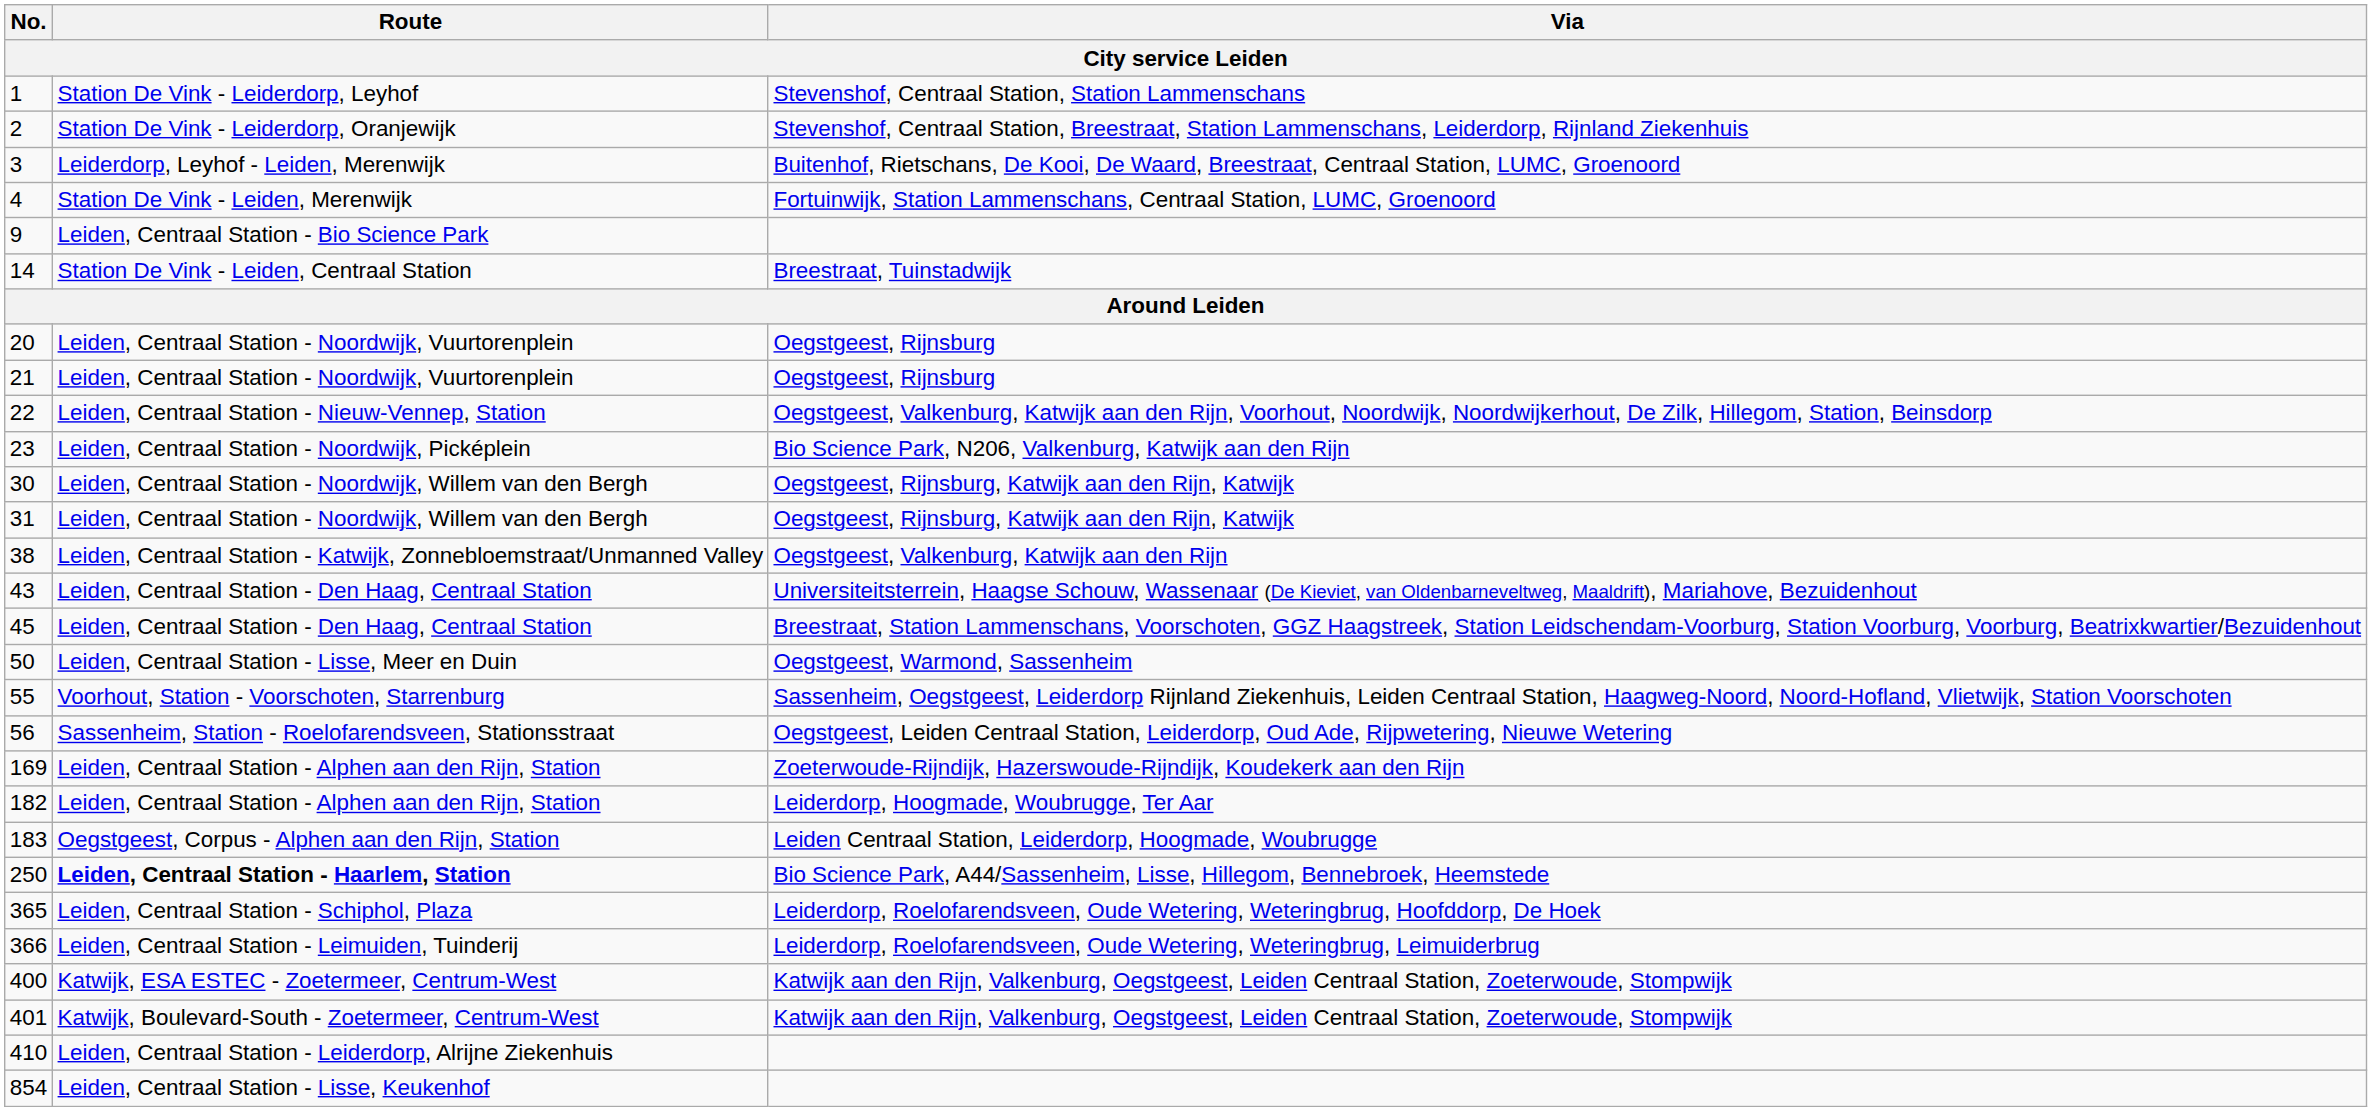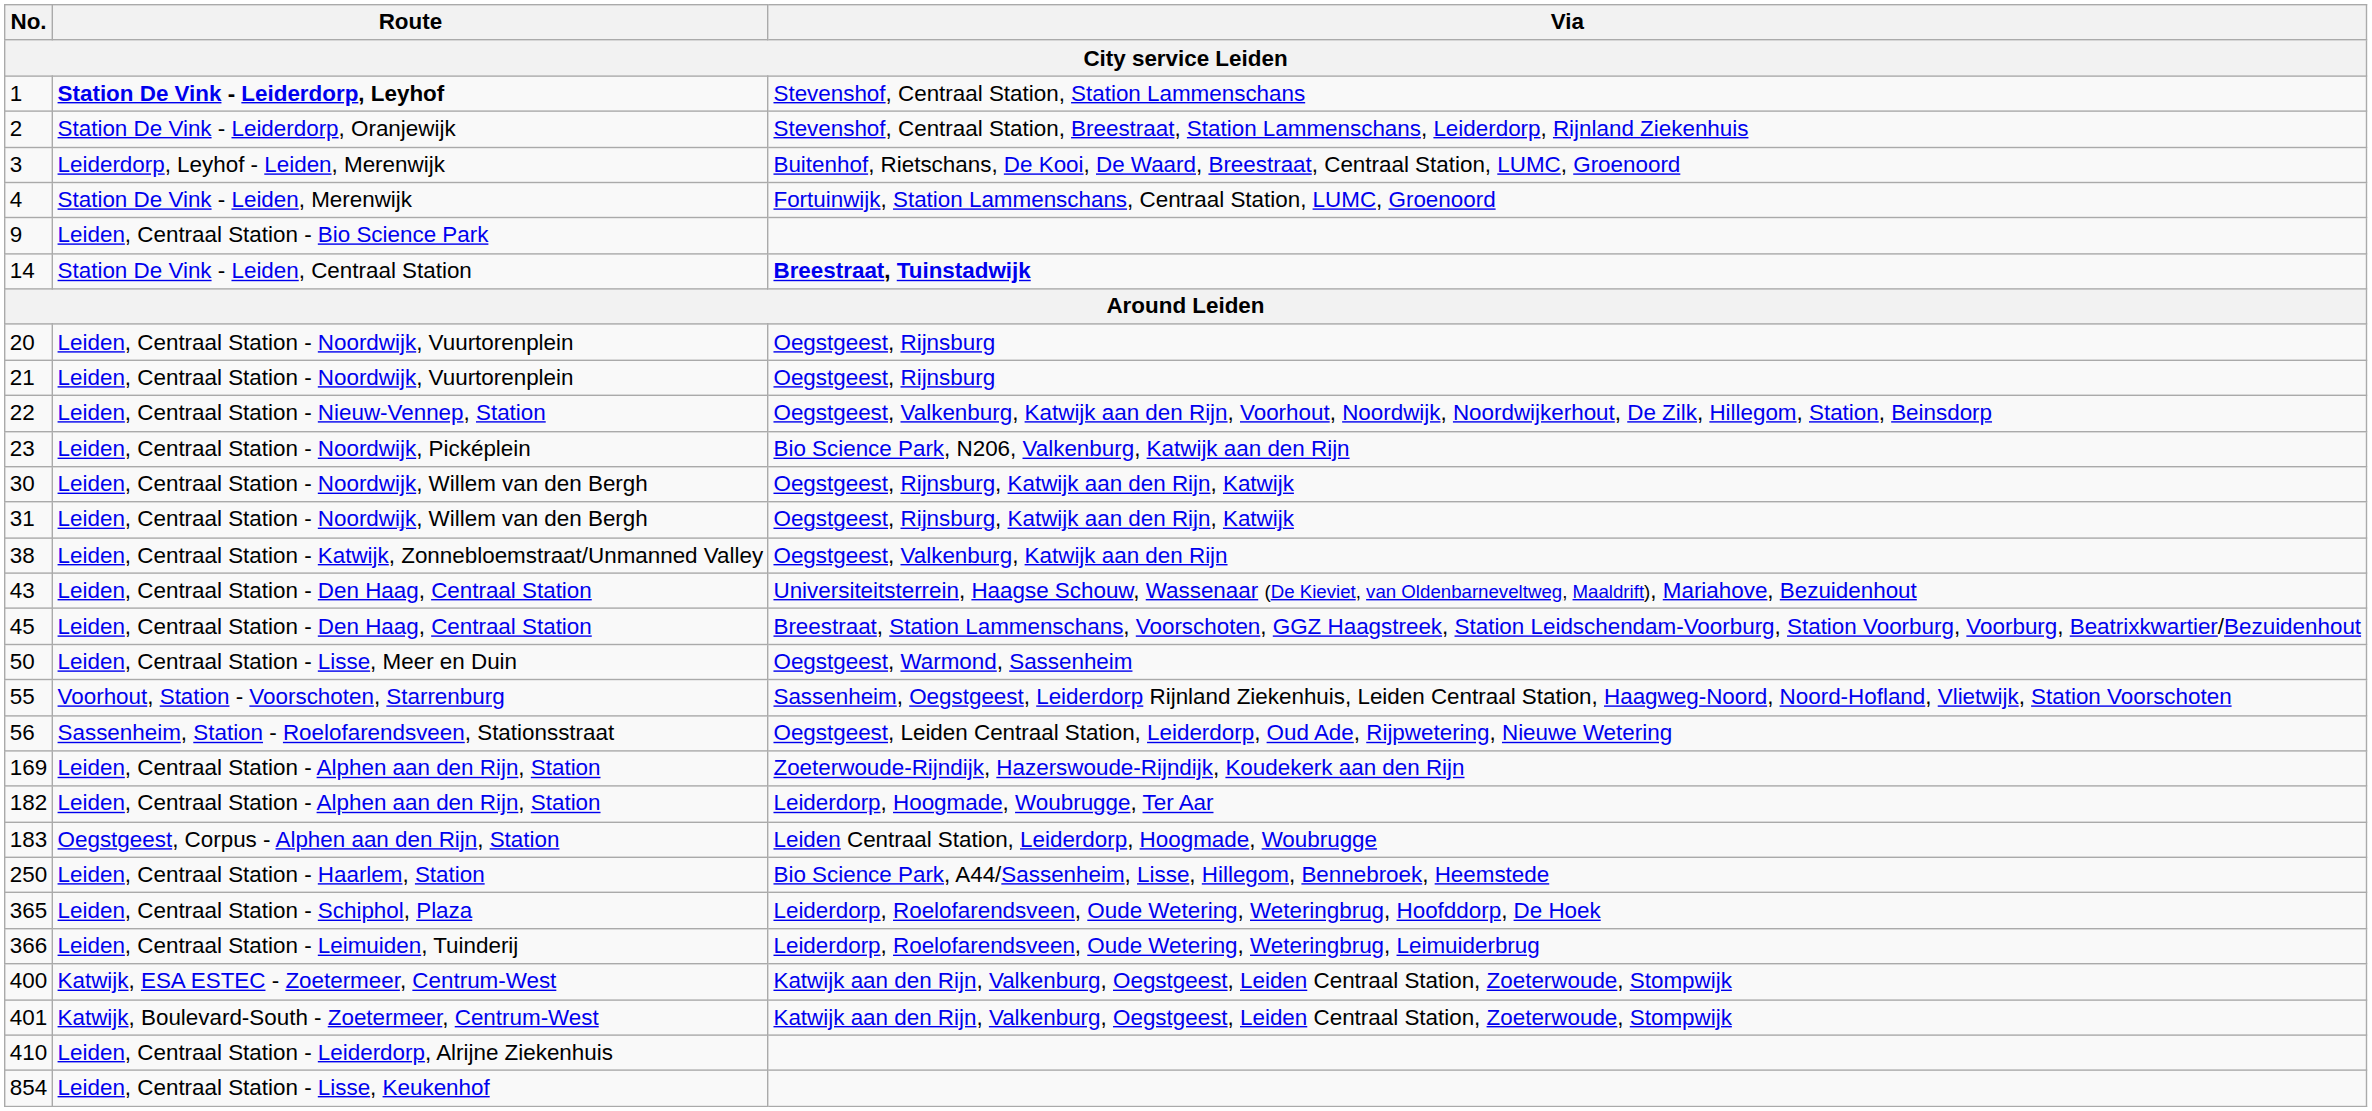(238, 93) normal -> (251, 93) bold
(892, 270) normal -> (902, 270) bold
(284, 874) bold -> (271, 874) normal
